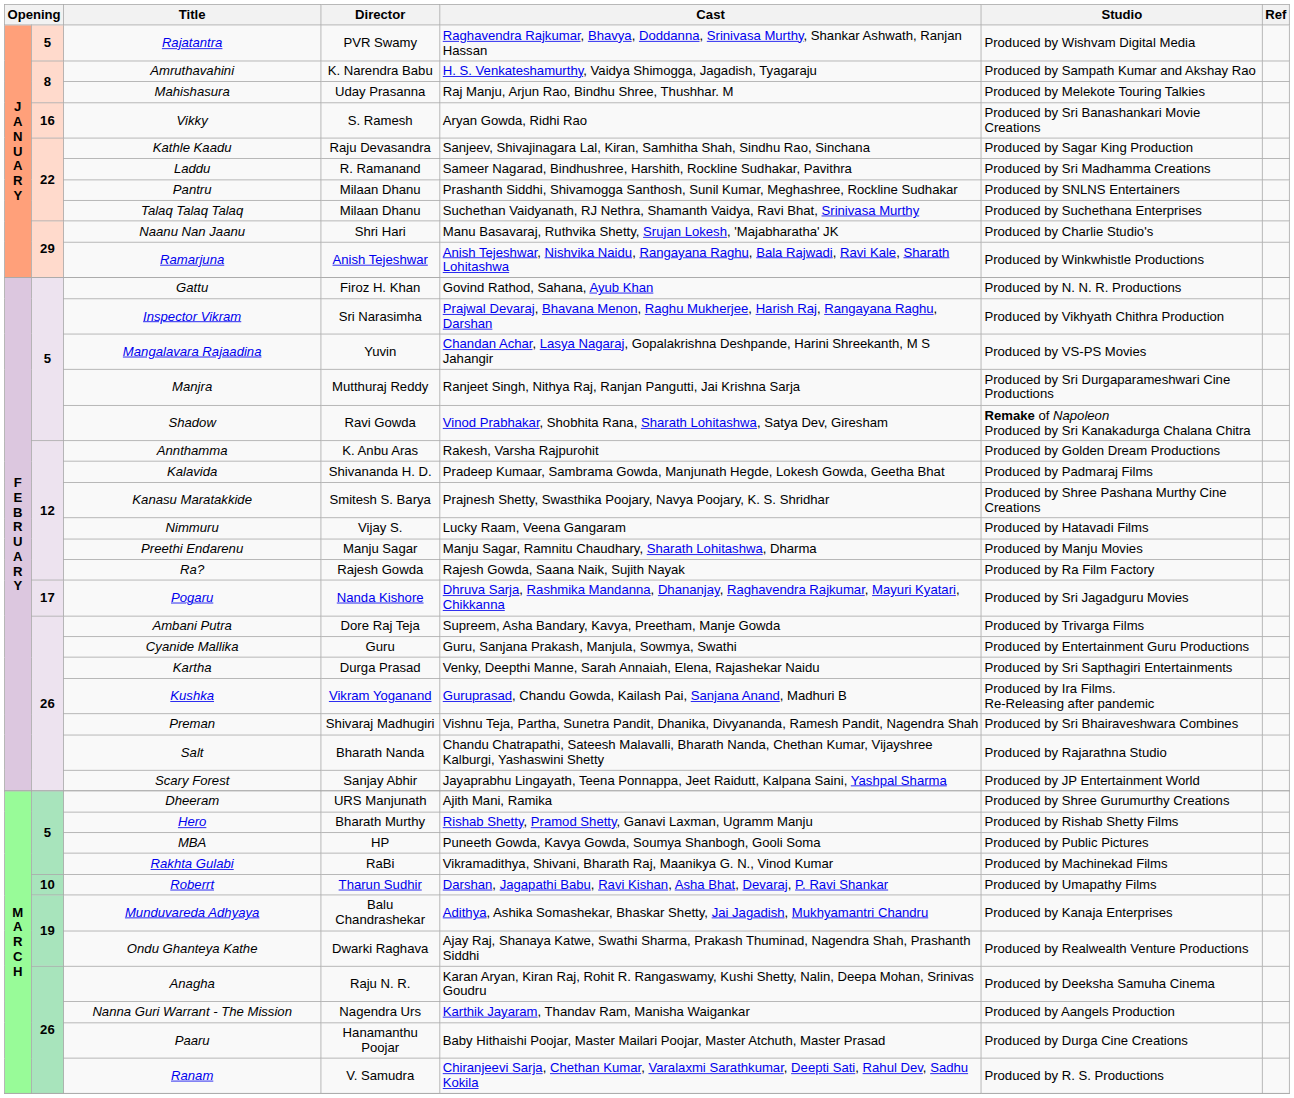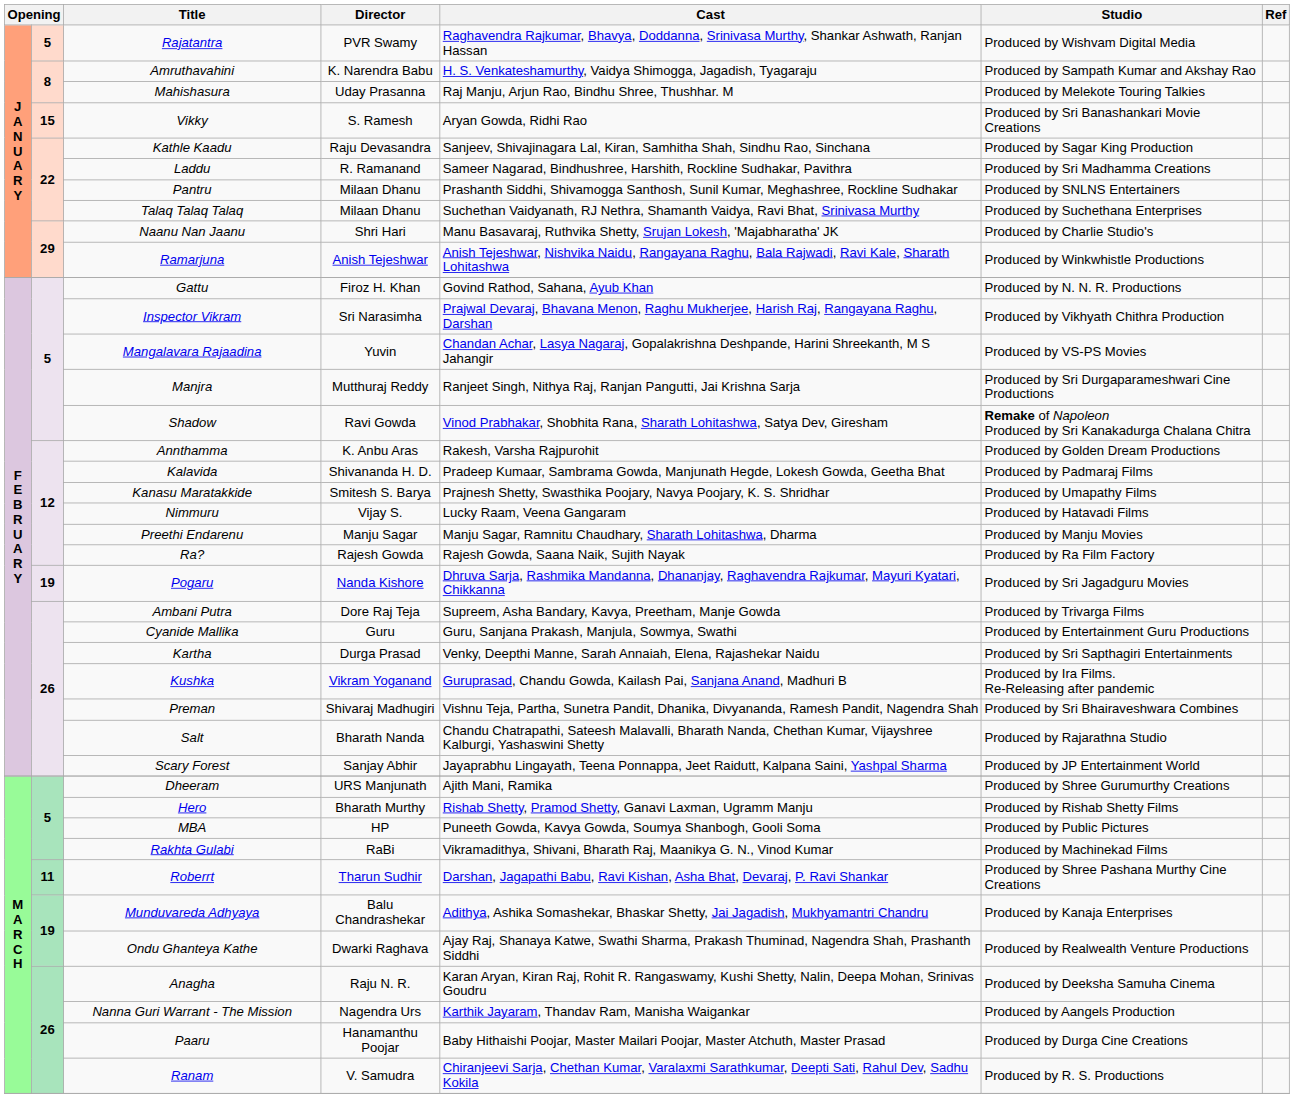(47, 120) 16 -> (47, 120) 15
(1106, 500) Produced by Shree Pashana Murthy Cine Creations -> (1070, 492) Produced by Umapathy Films
(47, 598) 17 -> (47, 583) 19
(47, 884) 10 -> (47, 877) 11
(1070, 884) Produced by Umapathy Films -> (1106, 877) Produced by Shree Pashana Murthy Cine Creations
